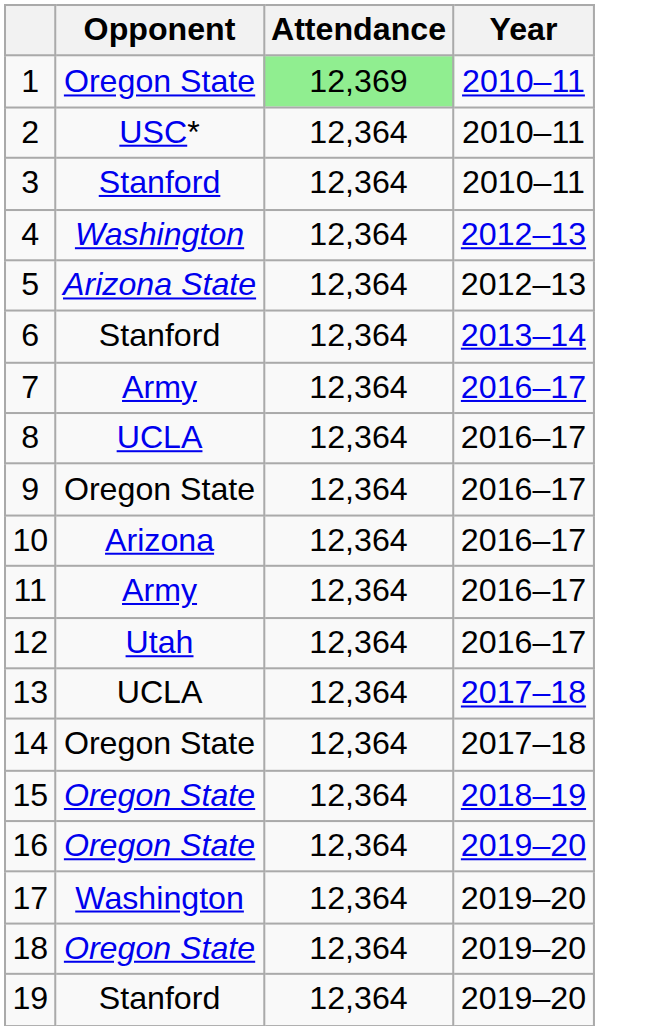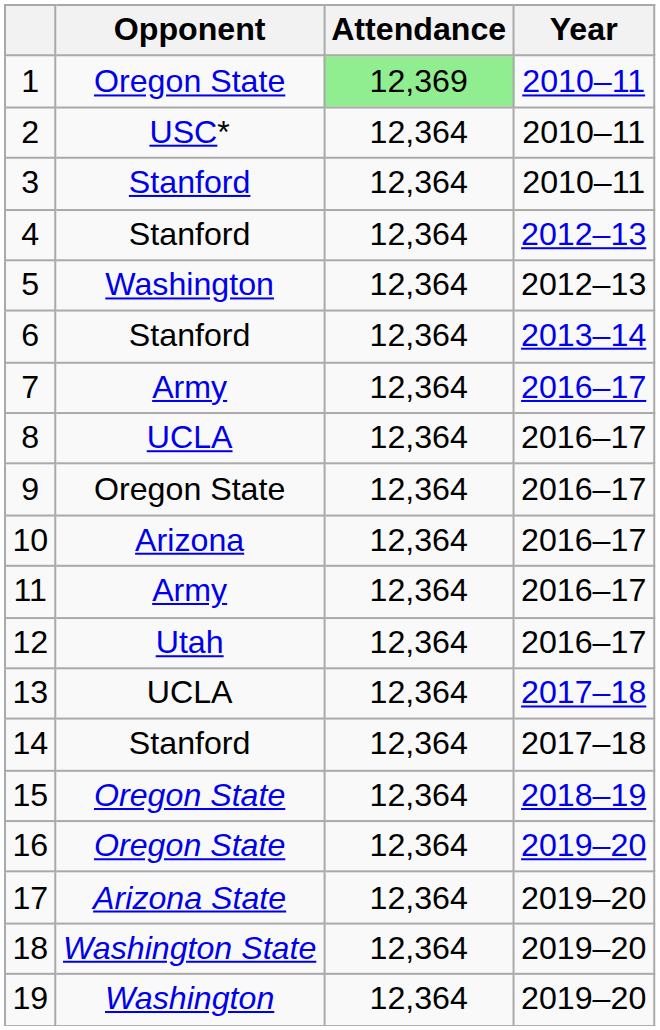(160, 234) Washington -> (190, 234) Stanford
(160, 285) Arizona State -> (190, 285) Washington
(160, 744) Oregon State -> (190, 744) Stanford
(160, 897) Washington -> (190, 897) Arizona State
(160, 948) Oregon State -> (190, 948) Washington State
(160, 999) Stanford -> (190, 999) Washington
